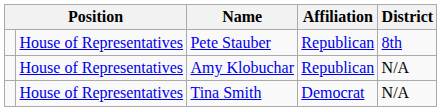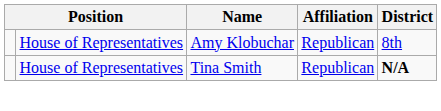- row: (231, 42)
(395, 67) N/A -> (392, 42) 8th
(333, 93) Democrat -> (338, 67) Republican
(395, 93) normal -> (395, 67) bold
